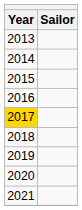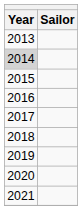(21, 59) no background -> (21, 59) lightgrey background
(21, 117) gold background -> (21, 117) no background
